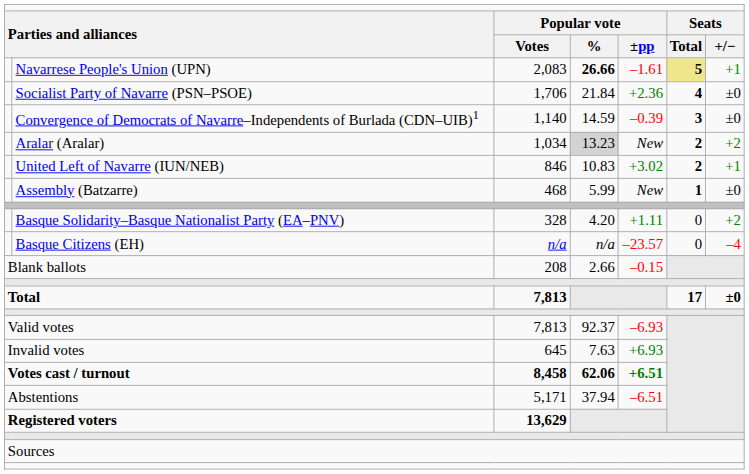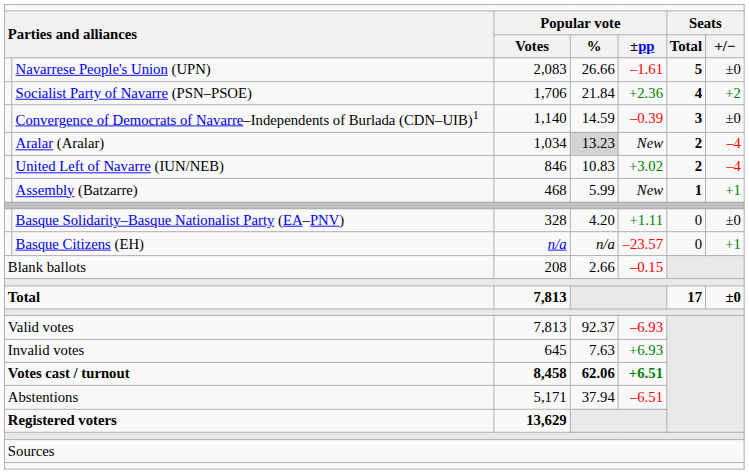(598, 69) bold -> (598, 69) normal
(698, 69) khaki background -> (698, 69) no background
(733, 69) +1 -> (733, 69) ±0
(733, 92) ±0 -> (733, 92) +2
(733, 143) +2 -> (734, 143) –4
(733, 167) +1 -> (734, 167) –4
(733, 190) ±0 -> (733, 190) +1
(733, 220) +2 -> (733, 220) ±0
(734, 243) –4 -> (733, 243) +1
